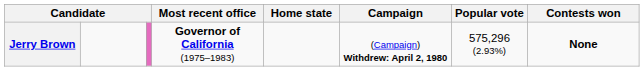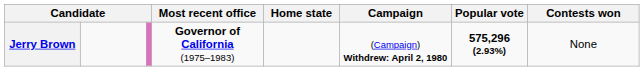(489, 44) normal -> (489, 44) bold
(583, 44) bold -> (583, 44) normal
